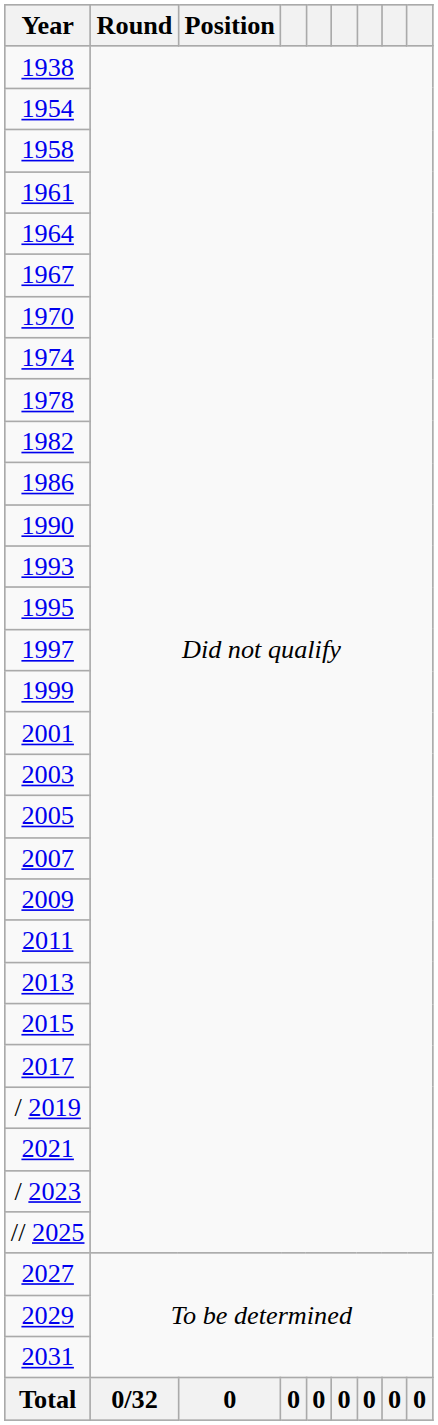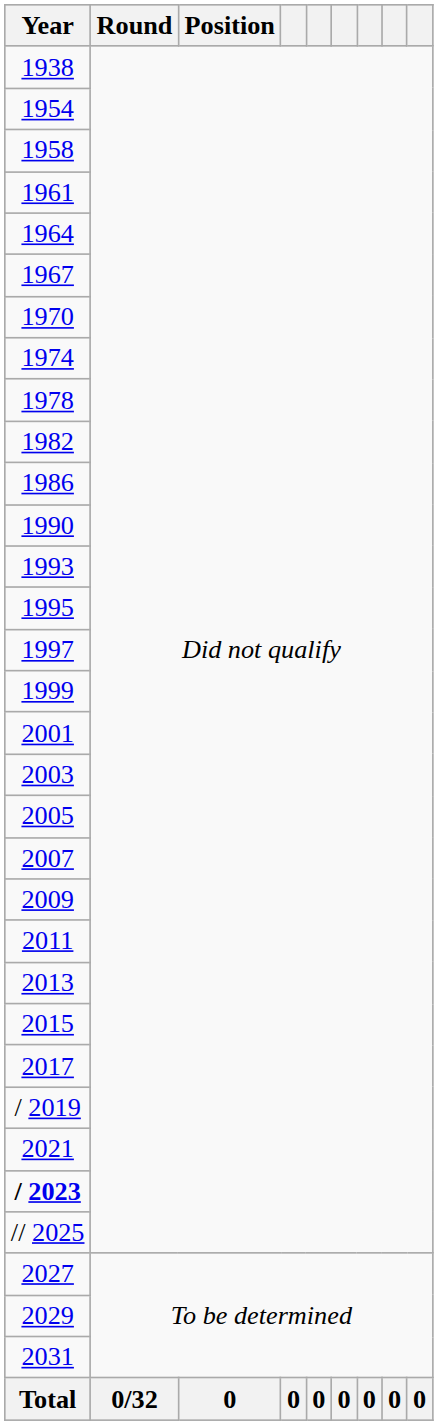(48, 1190) normal -> (48, 1190) bold
